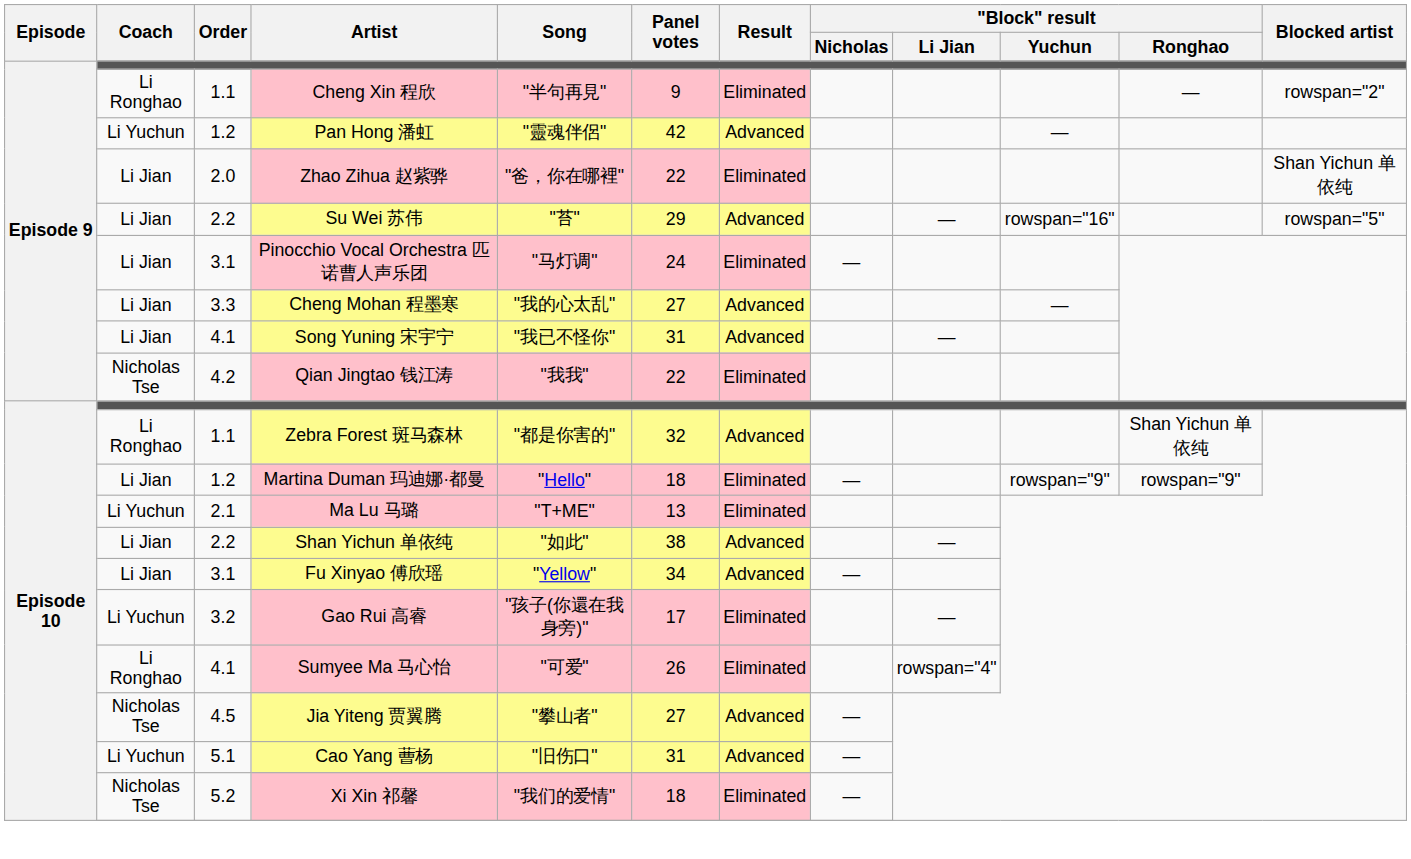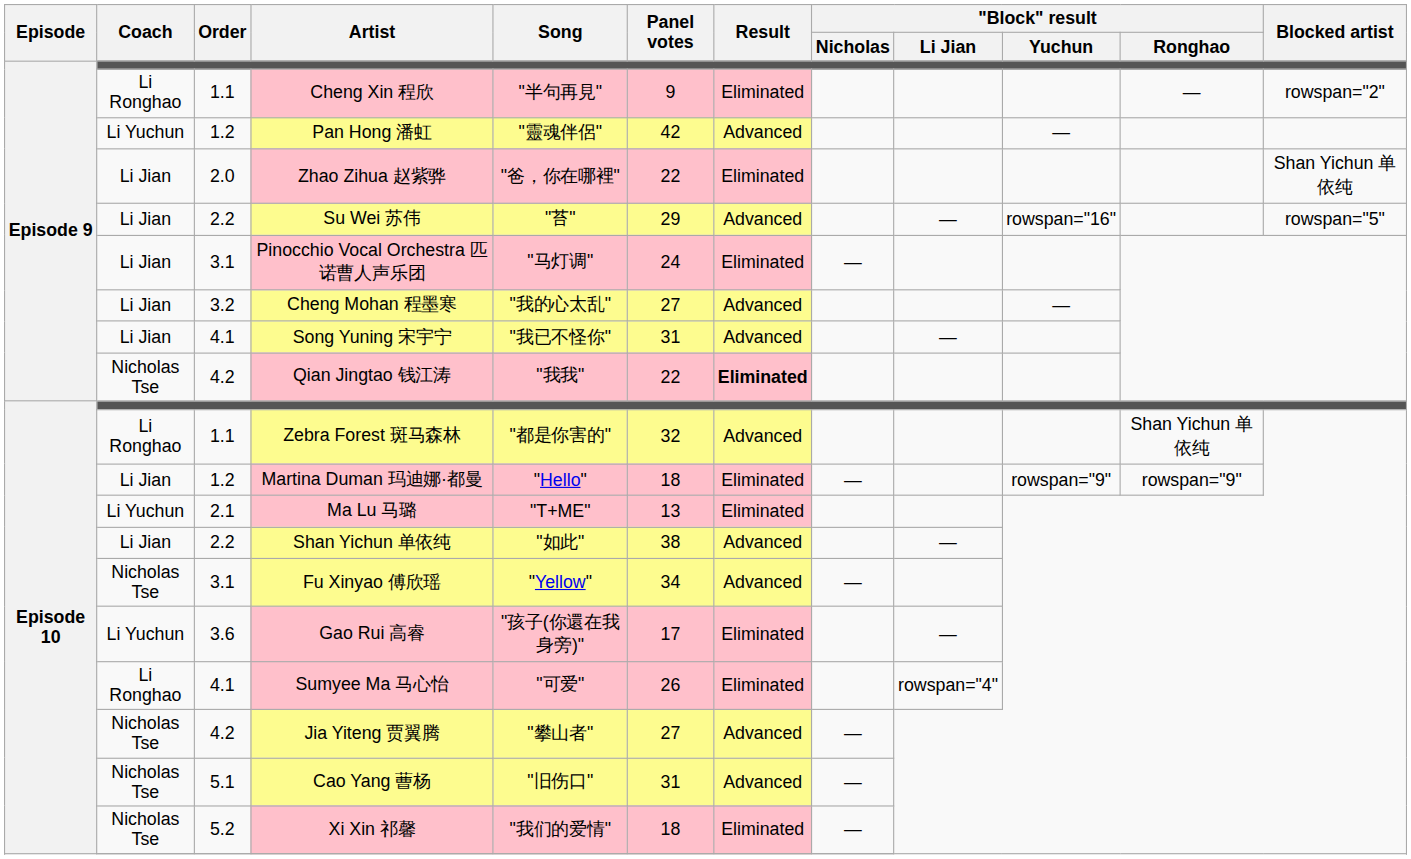(223, 305) 3.3 -> (222, 305) 3.2
(765, 376) normal -> (763, 376) bold
(146, 574) Li Jian -> (145, 582) Nicholas Tse
(223, 617) 3.2 -> (222, 633) 3.6
(223, 716) 4.5 -> (222, 733) 4.2
(146, 756) Li Yuchun -> (145, 781) Nicholas Tse
